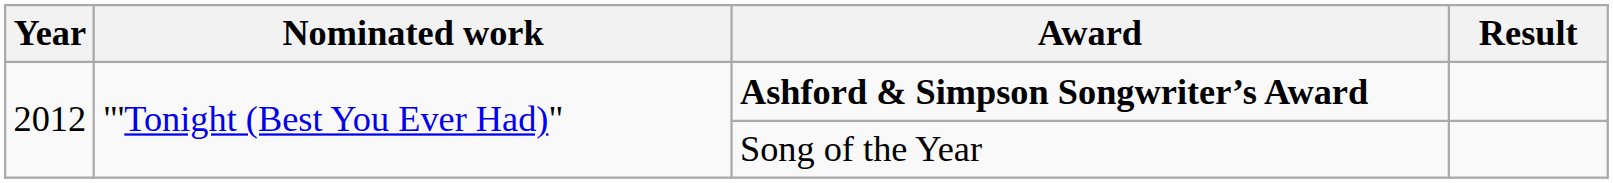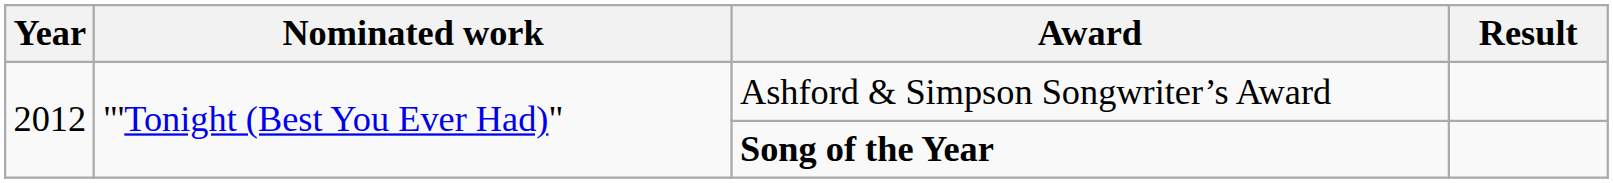(1054, 90) bold -> (1036, 90) normal
(861, 148) normal -> (867, 148) bold
